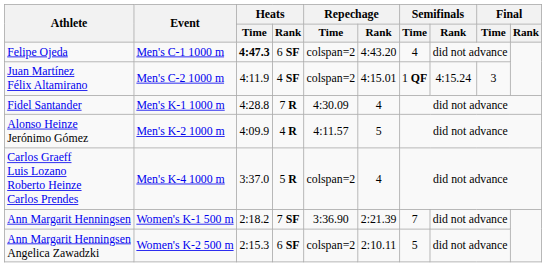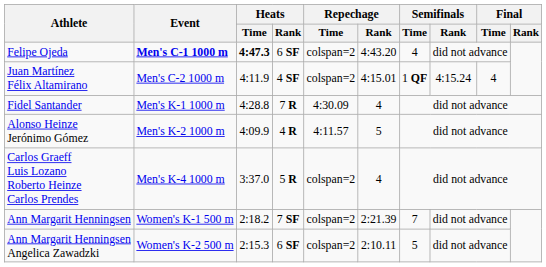(180, 52) normal -> (182, 52) bold
(493, 78) 3 -> (493, 78) 4
(331, 219) 3:36.90 -> (331, 219) colspan=2
